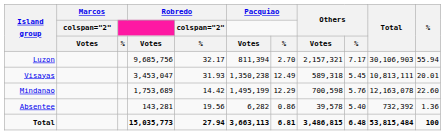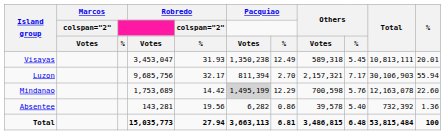rows swapped: (44, 59) <-> (40, 75)
(249, 91) no background -> (249, 91) lightgrey background
